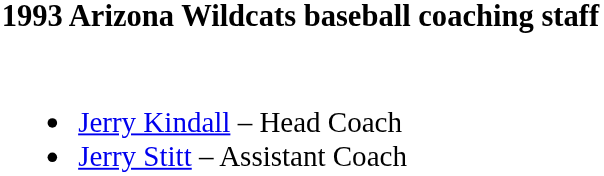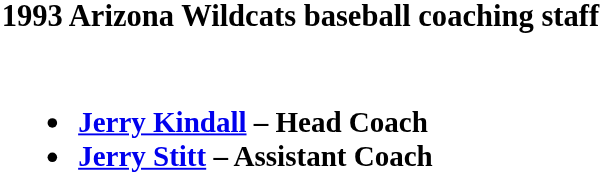(300, 140) normal -> (300, 140) bold
